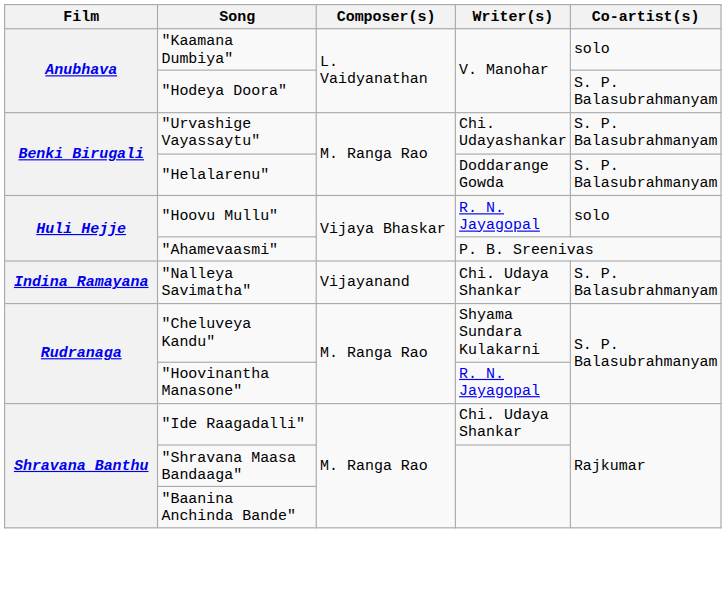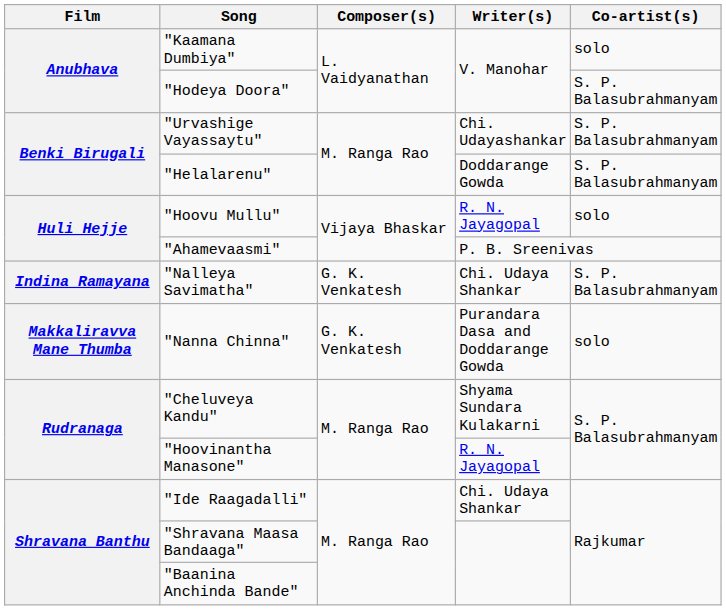(365, 282) Vijayanand -> (361, 282) G. K. Venkatesh
+ row: (227, 341)
